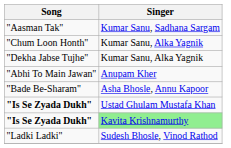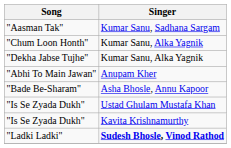(49, 105) bold -> (46, 105) normal
(49, 120) bold -> (46, 120) normal
(145, 120) lightgreen background -> (145, 120) no background
(159, 136) normal -> (162, 136) bold
